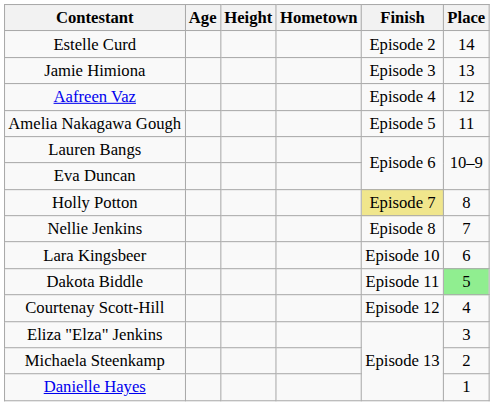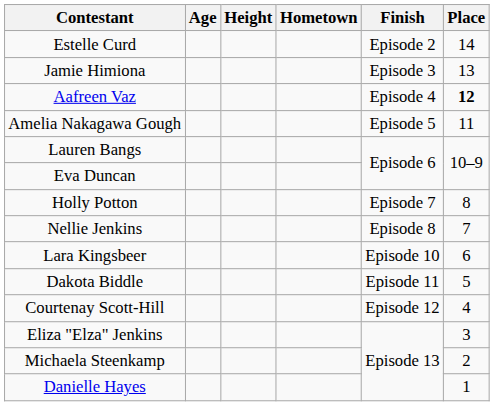(466, 96) normal -> (466, 96) bold
(402, 202) khaki background -> (402, 202) no background
(466, 281) lightgreen background -> (466, 281) no background
